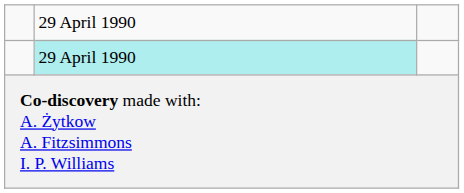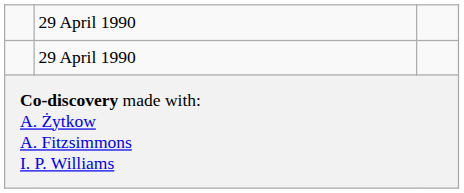(87, 57) paleturquoise background -> (87, 57) no background
